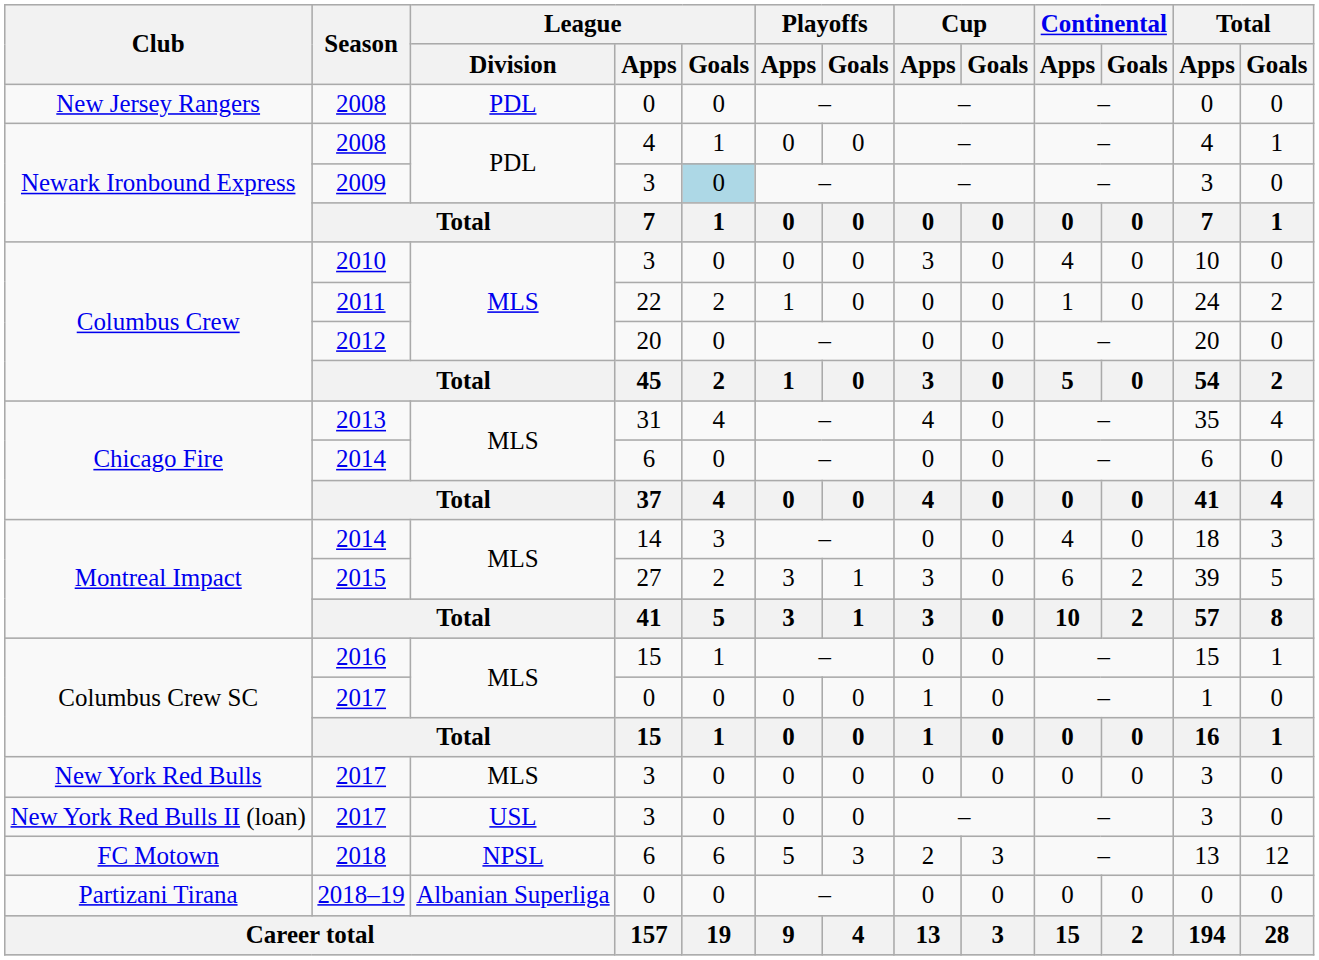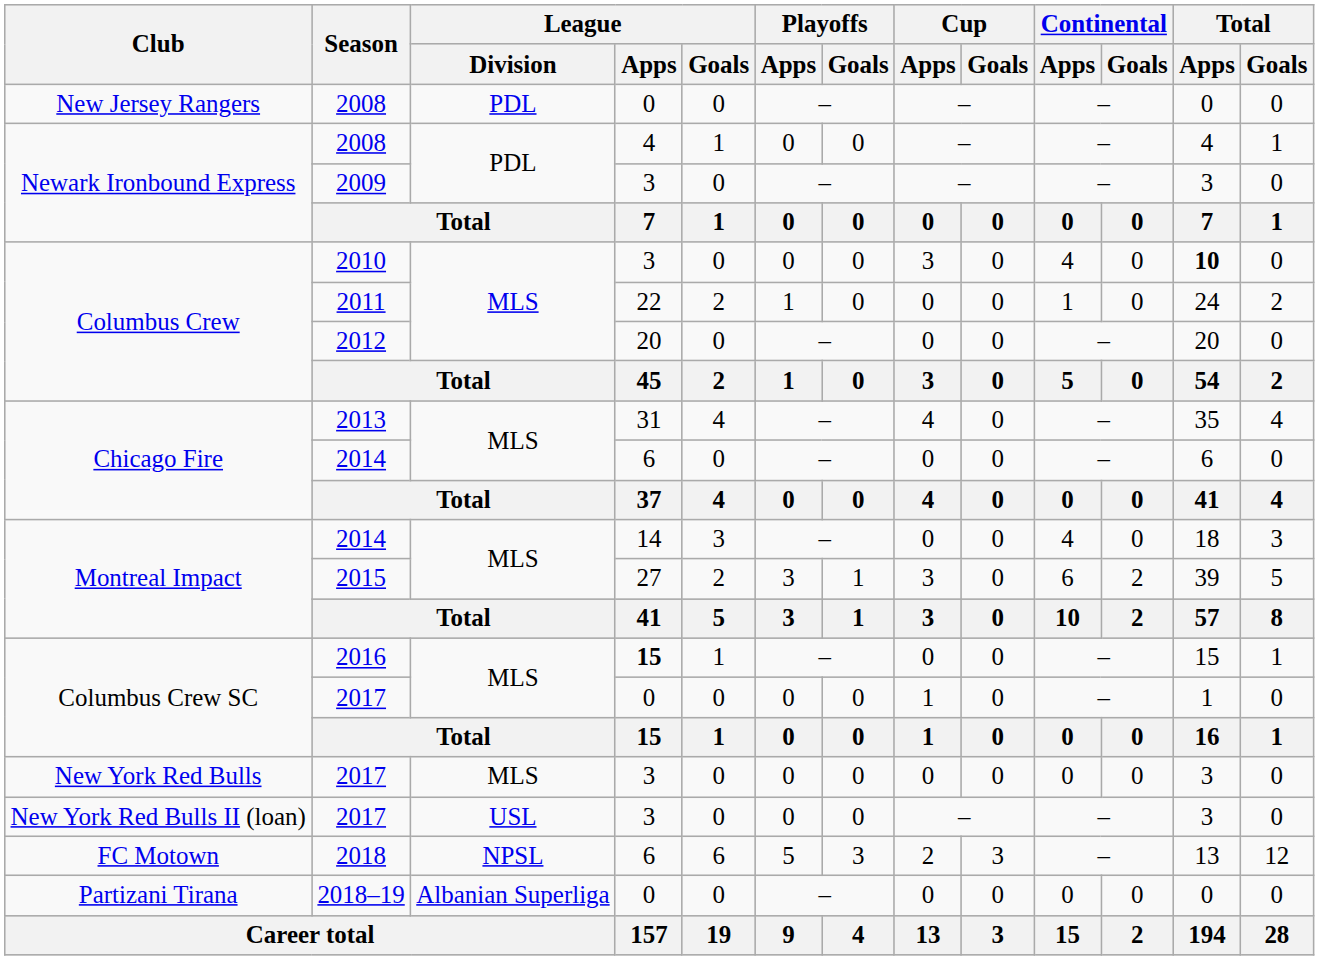(719, 182) lightblue background -> (719, 182) no background
(1207, 261) normal -> (1207, 261) bold
(649, 657) normal -> (649, 657) bold
